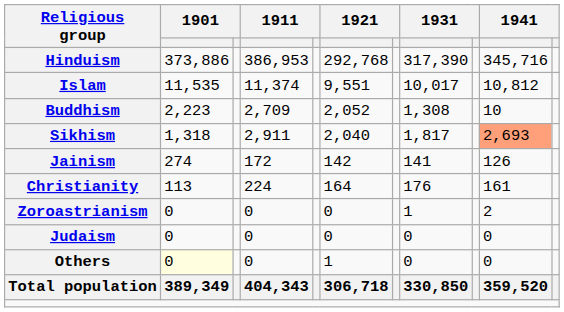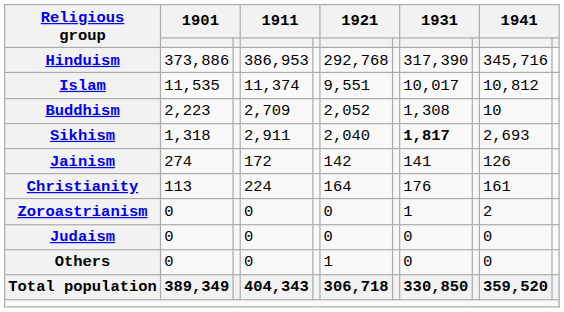(427, 136) normal -> (427, 136) bold
(506, 136) lightsalmon background -> (506, 136) no background
(169, 262) lightyellow background -> (169, 262) no background
